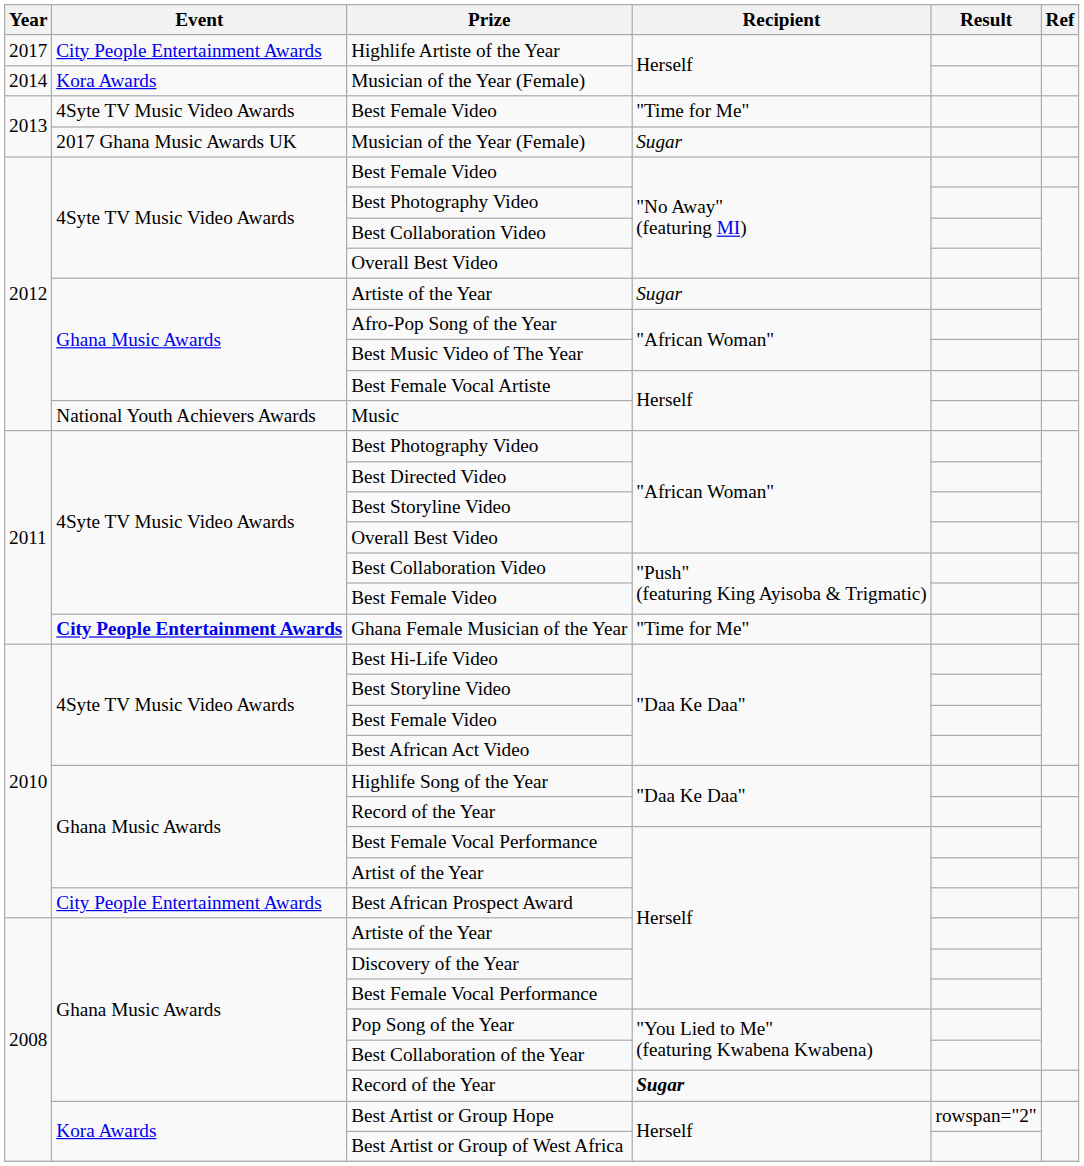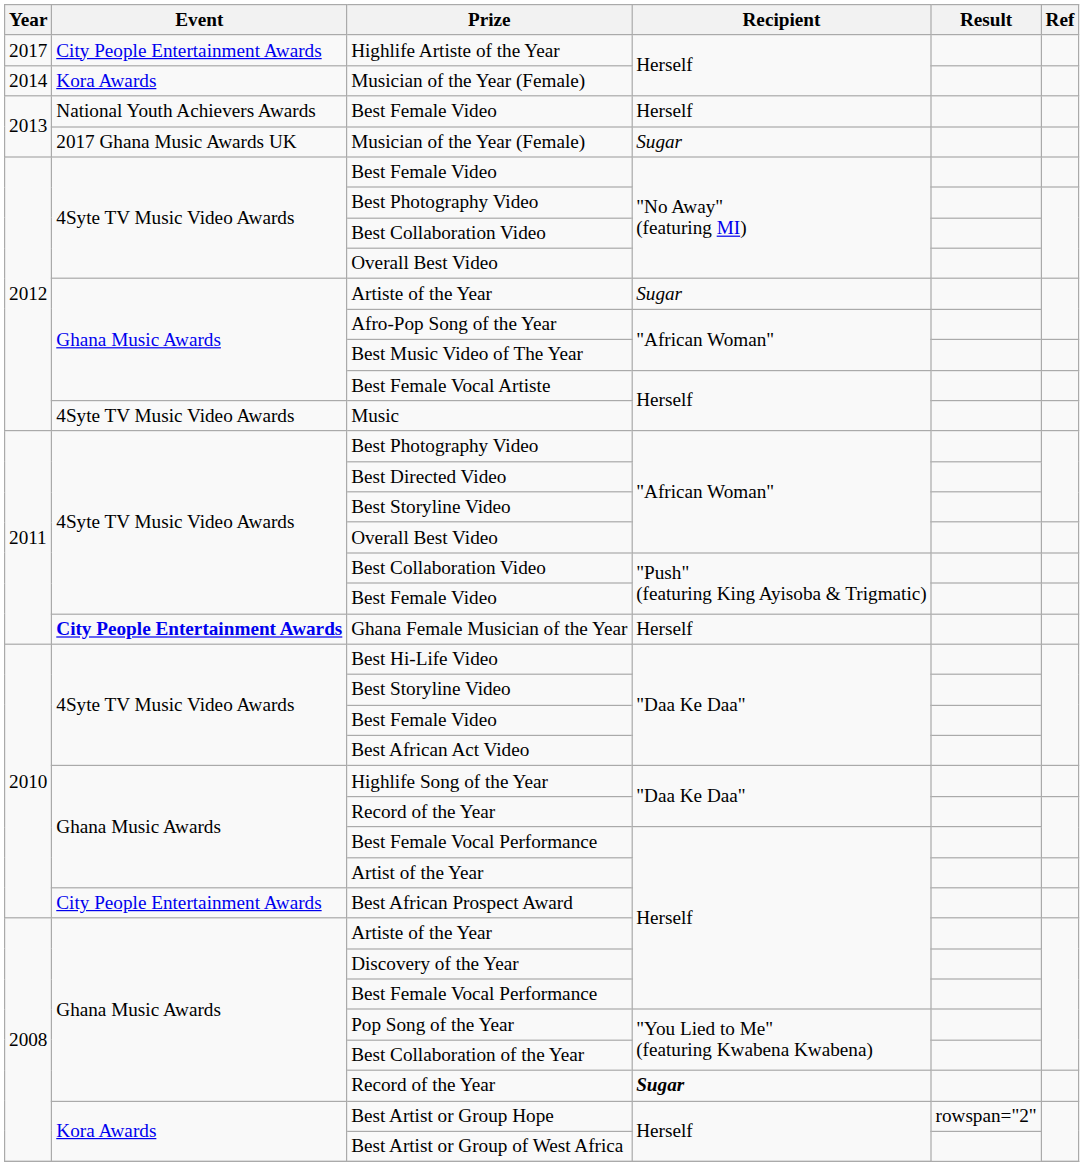(175, 111) 4Syte TV Music Video Awards -> (186, 111) National Youth Achievers Awards
(693, 111) "Time for Me" -> (664, 111) Herself
(186, 415) National Youth Achievers Awards -> (175, 415) 4Syte TV Music Video Awards
(693, 628) "Time for Me" -> (664, 628) Herself
